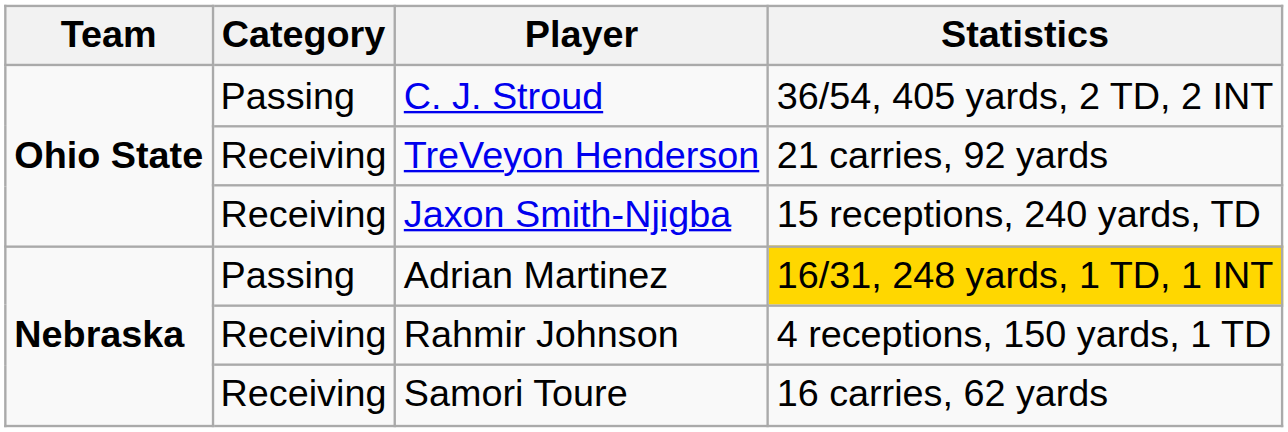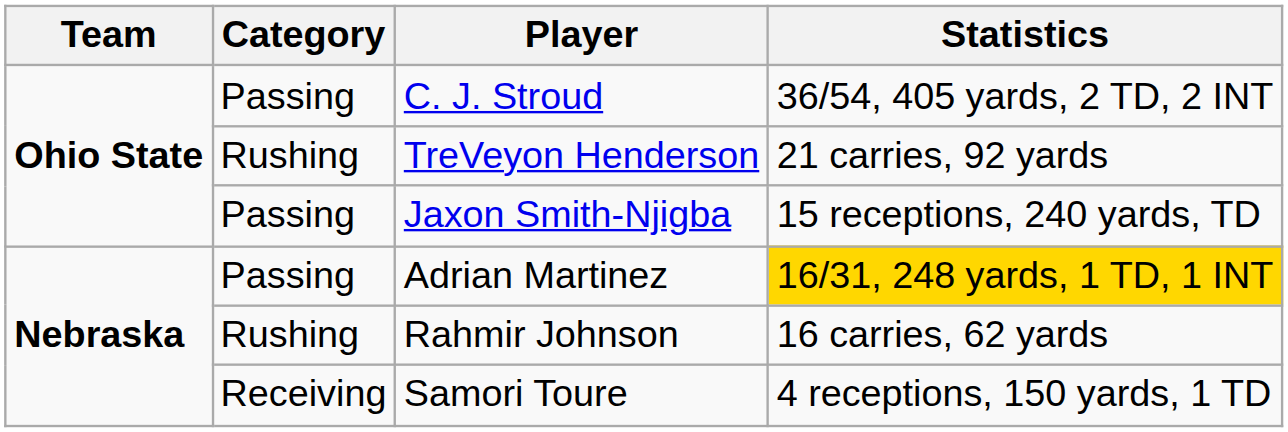(303, 154) Receiving -> (290, 154) Rushing
(303, 214) Receiving -> (288, 214) Passing
(303, 334) Receiving -> (290, 334) Rushing
(1024, 334) 4 receptions, 150 yards, 1 TD -> (942, 334) 16 carries, 62 yards
(942, 394) 16 carries, 62 yards -> (1024, 394) 4 receptions, 150 yards, 1 TD
